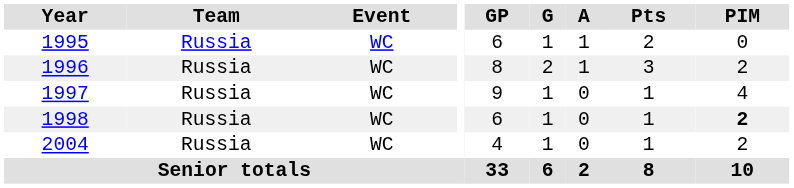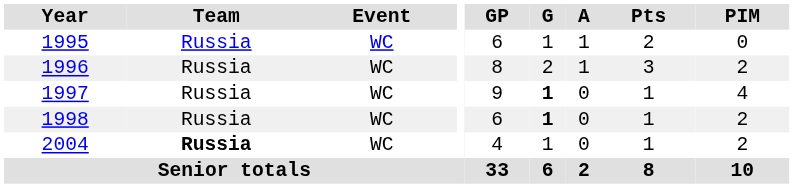(548, 94) normal -> (548, 94) bold
(548, 120) normal -> (548, 120) bold
(742, 120) bold -> (742, 120) normal
(216, 145) normal -> (216, 145) bold
